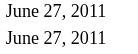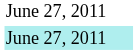(56, 37) no background -> (56, 37) paleturquoise background
